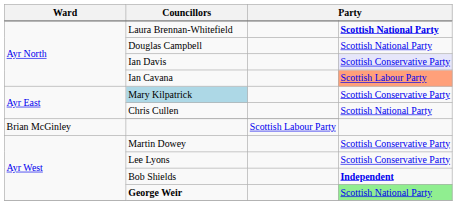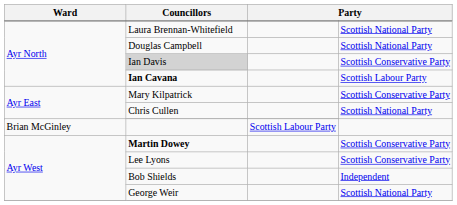(390, 29) bold -> (386, 29) normal
(147, 62) no background -> (147, 62) lightgrey background
(395, 62) lavender background -> (395, 62) no background
(151, 78) normal -> (153, 78) bold
(384, 78) lightsalmon background -> (384, 78) no background
(160, 94) lightblue background -> (160, 94) no background
(157, 143) normal -> (159, 143) bold
(367, 176) bold -> (365, 176) normal
(155, 192) bold -> (153, 192) normal
(386, 192) lightgreen background -> (386, 192) no background
